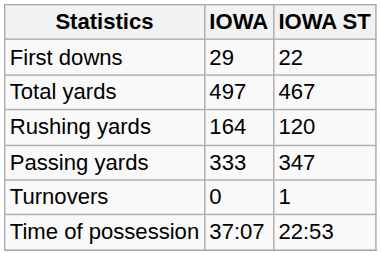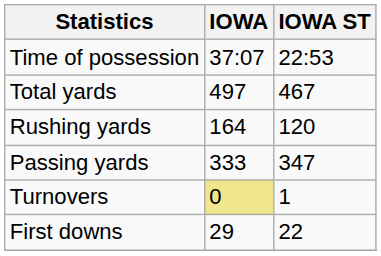rows swapped: (66, 57) <-> (104, 232)
(216, 197) no background -> (216, 197) khaki background
